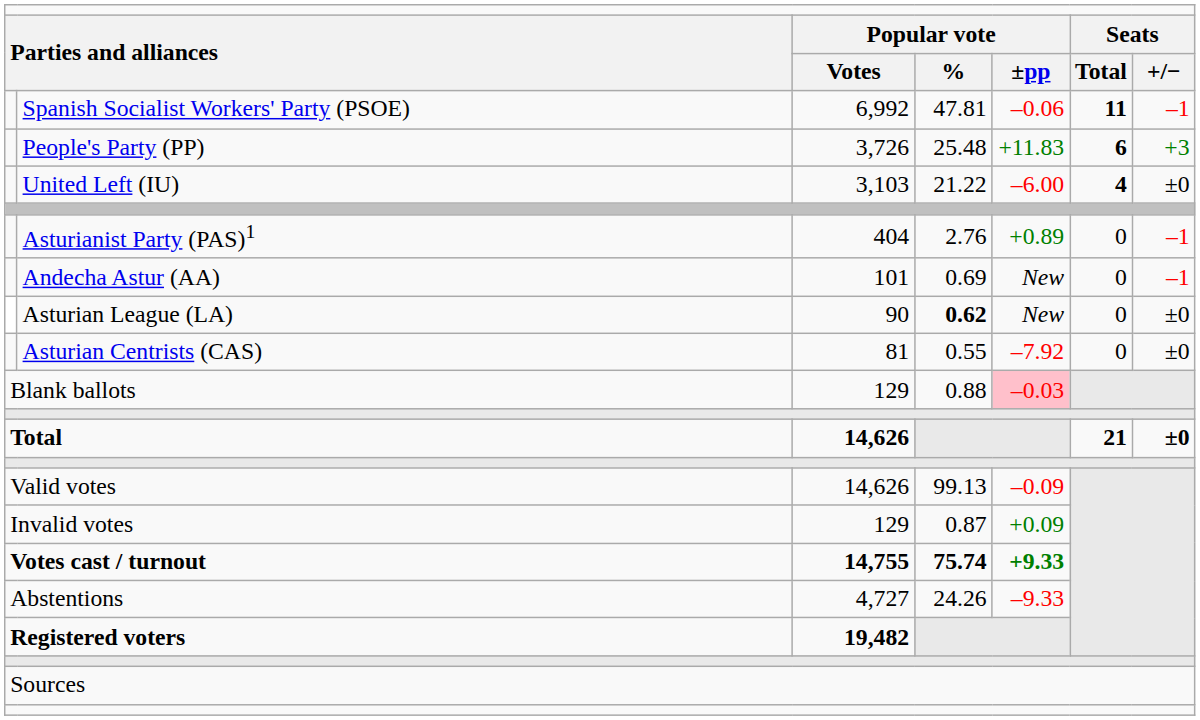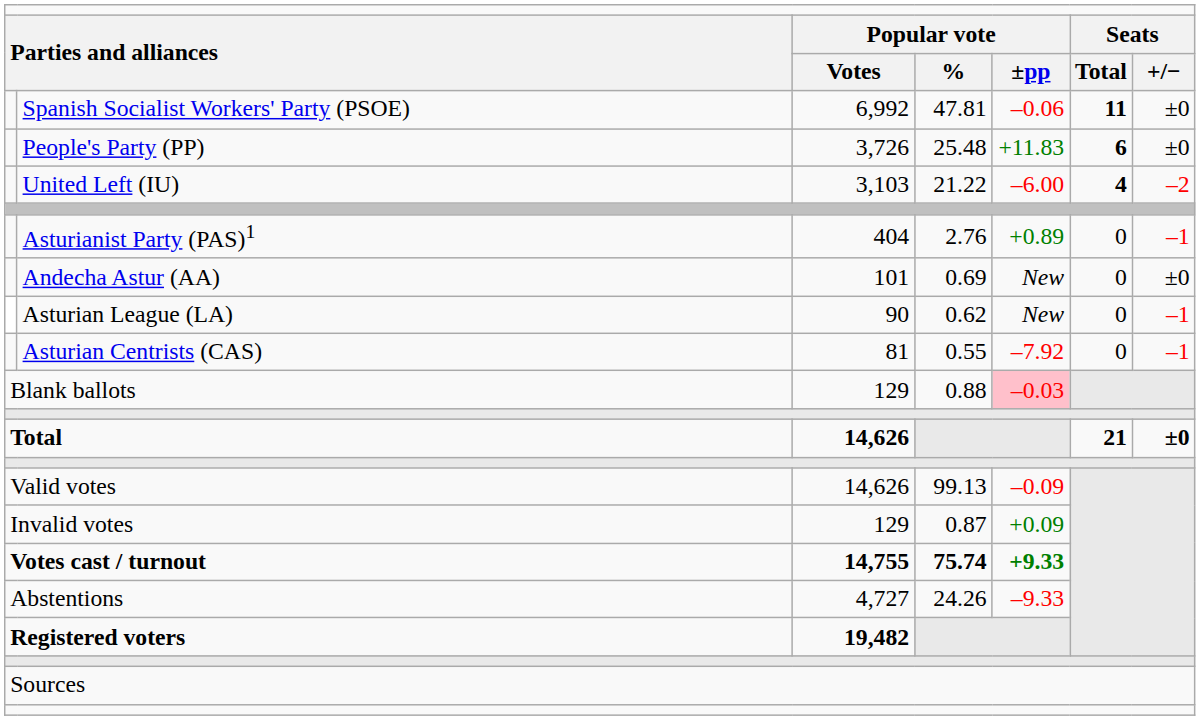(1178, 109) –1 -> (1177, 109) ±0
(1177, 146) +3 -> (1177, 146) ±0
(1177, 184) ±0 -> (1178, 184) –2
(1178, 276) –1 -> (1177, 276) ±0
(966, 314) bold -> (966, 314) normal
(1177, 314) ±0 -> (1178, 314) –1
(1177, 351) ±0 -> (1178, 351) –1
